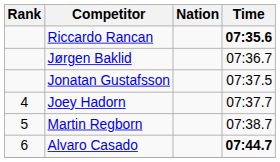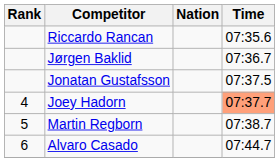(249, 37) bold -> (248, 37) normal
(249, 102) no background -> (248, 102) lightsalmon background
(249, 146) bold -> (248, 146) normal
